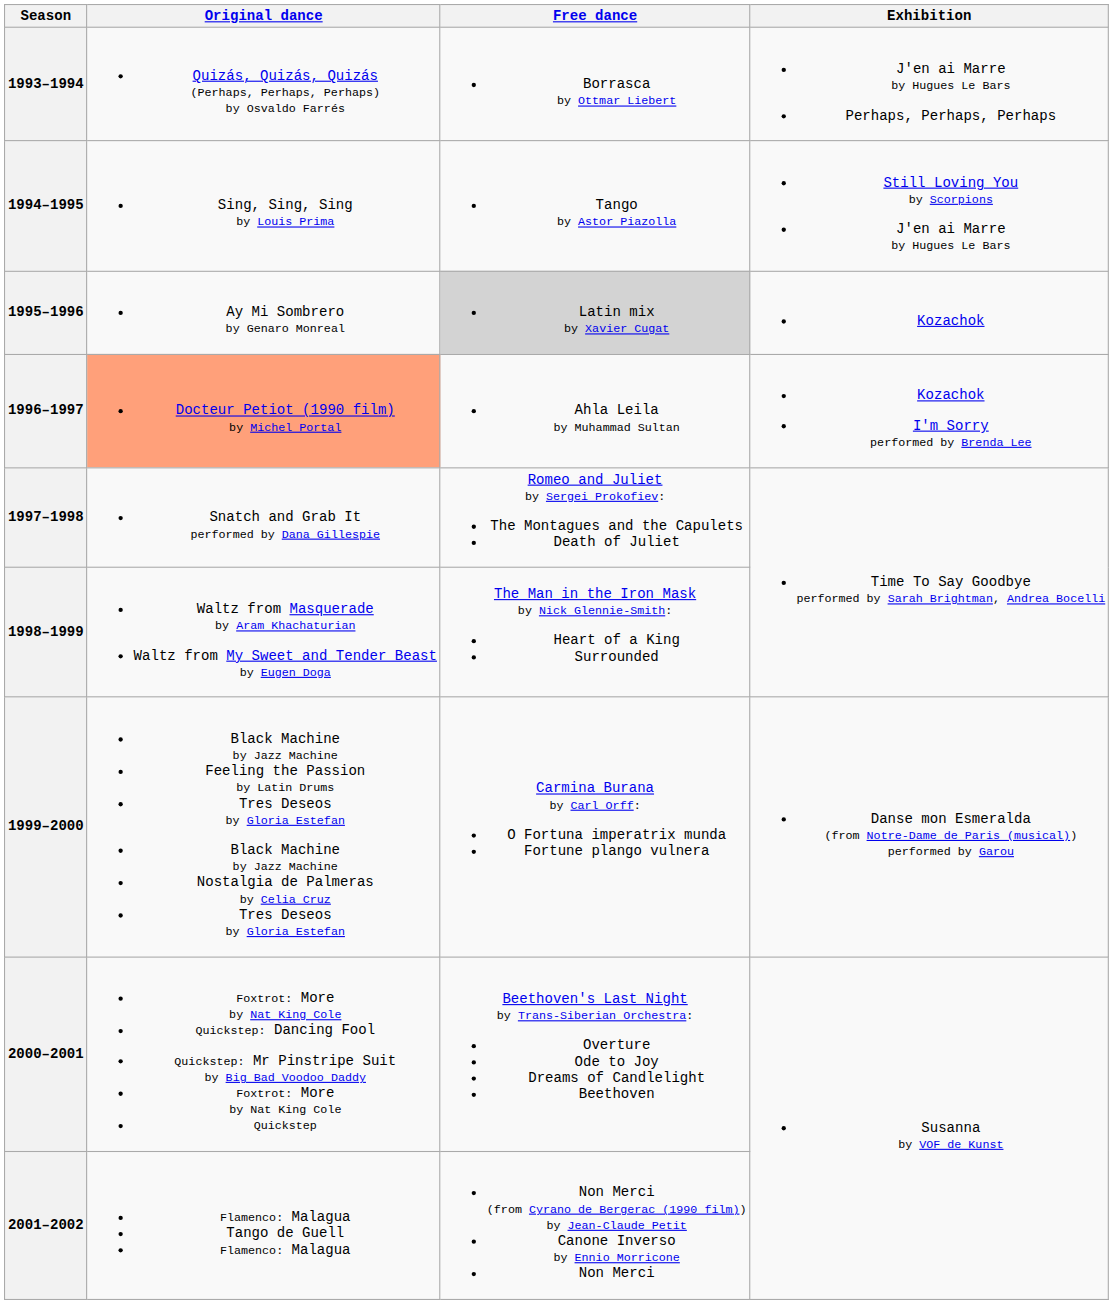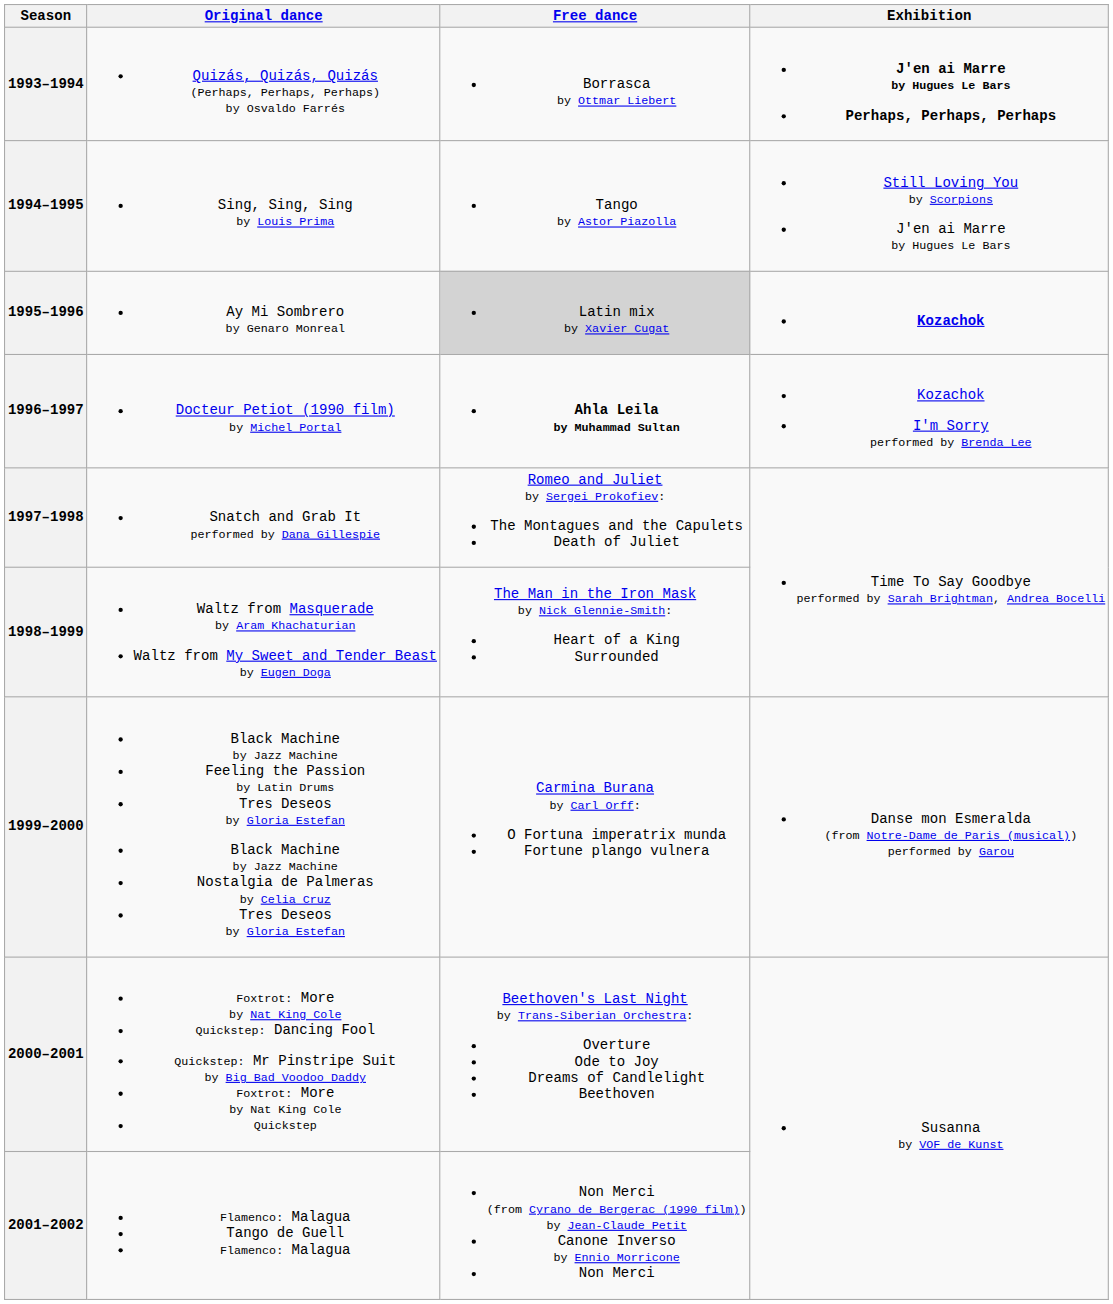(929, 92) normal -> (929, 92) bold
(929, 321) normal -> (929, 321) bold
(264, 419) lightsalmon background -> (264, 419) no background
(595, 419) normal -> (595, 419) bold
